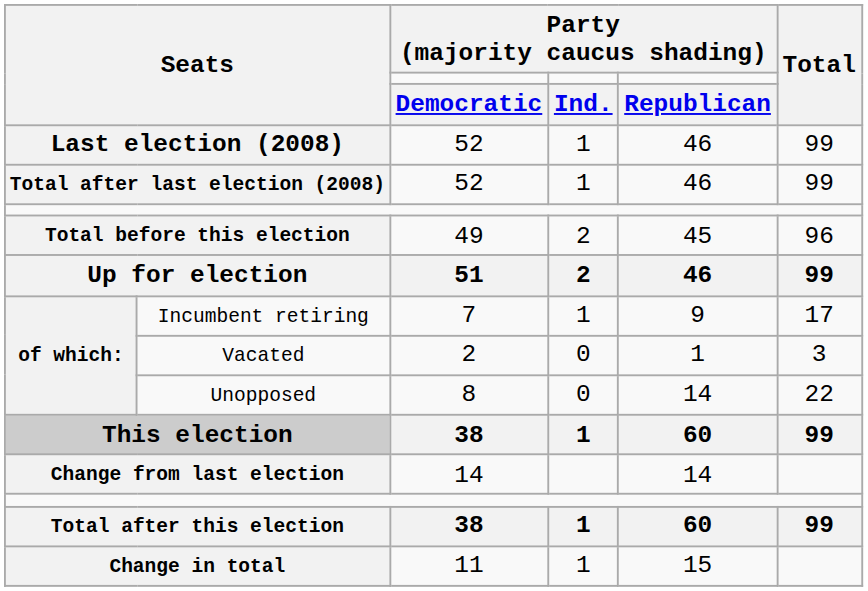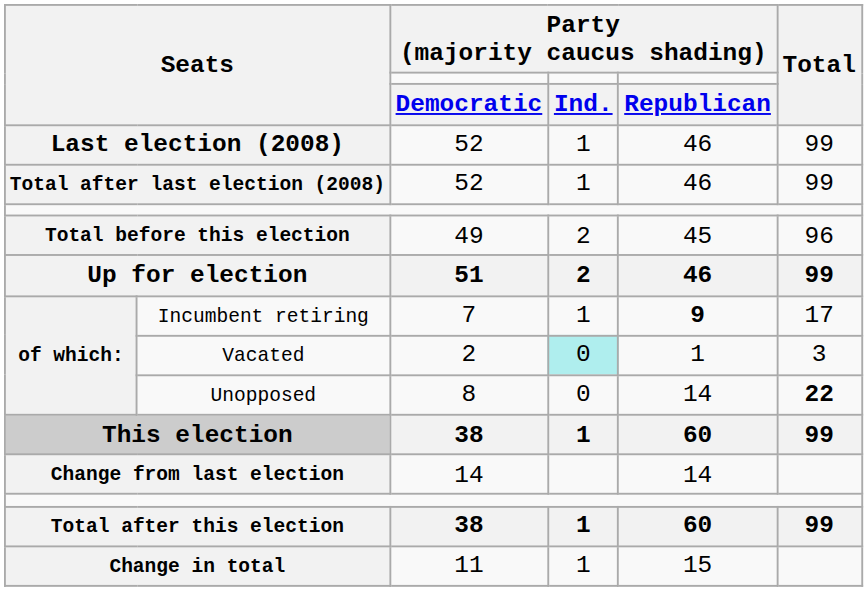(698, 315) normal -> (698, 315) bold
(583, 355) no background -> (583, 355) paleturquoise background
(819, 395) normal -> (819, 395) bold
